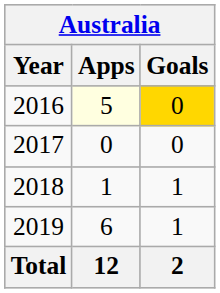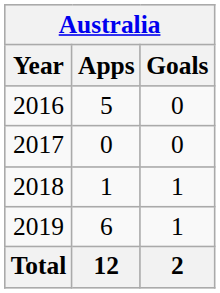(106, 105) lightyellow background -> (106, 105) no background
(177, 105) gold background -> (177, 105) no background
